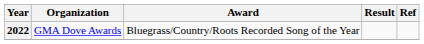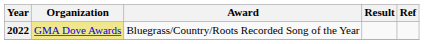(78, 30) no background -> (78, 30) khaki background
